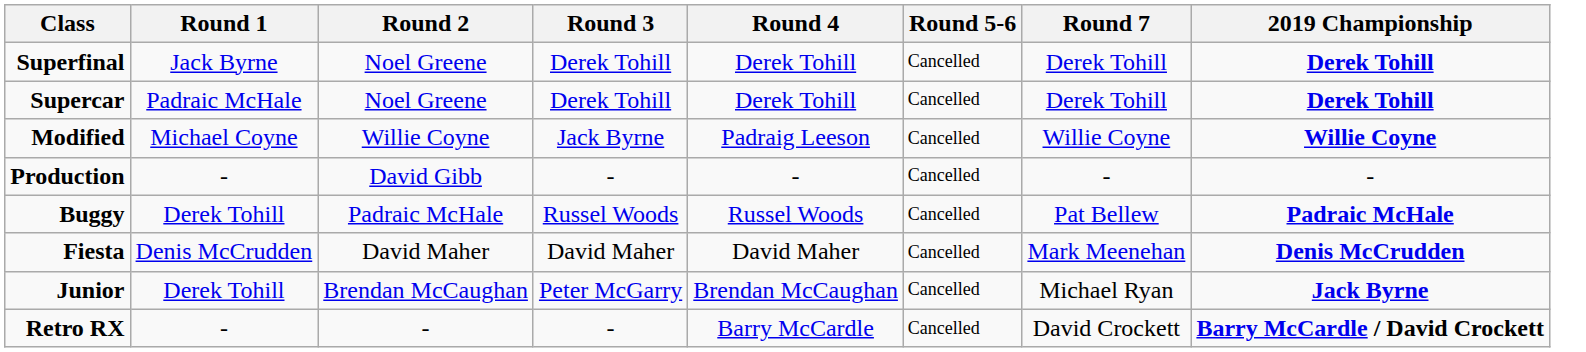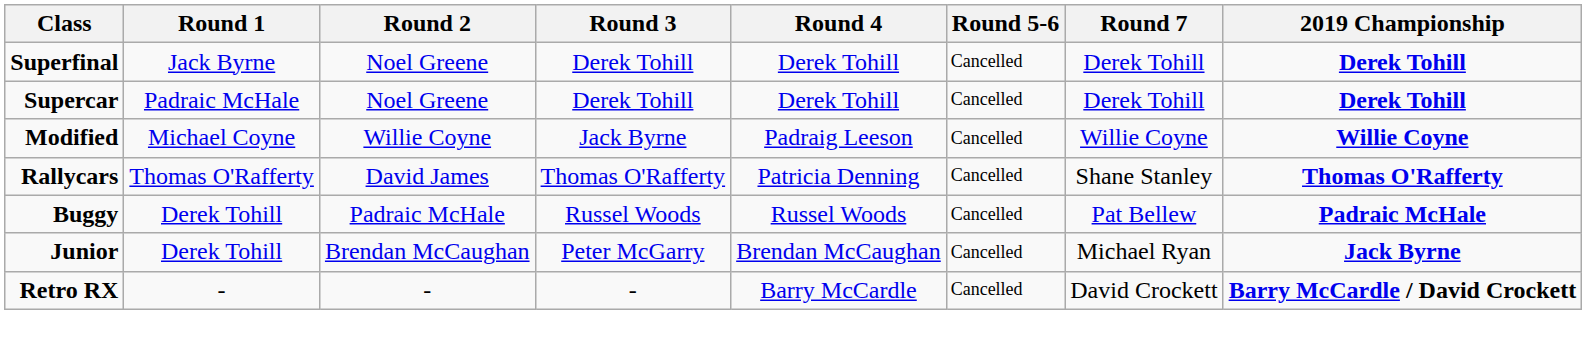- row: (67, 175)
+ row: (70, 175)
- row: (94, 251)
